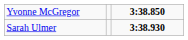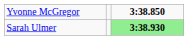(147, 27) no background -> (147, 27) lightgreen background
